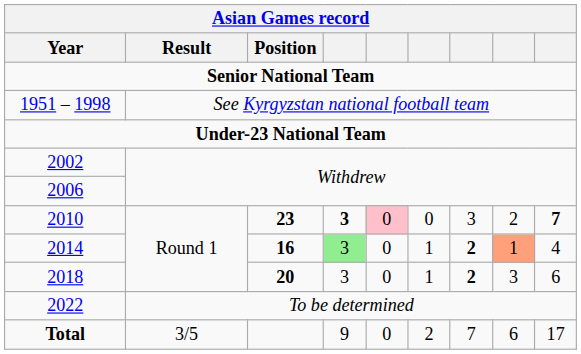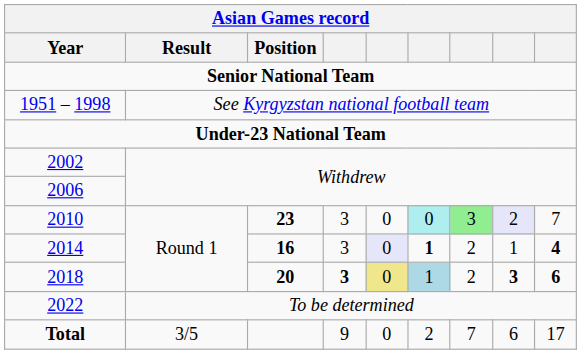(344, 219) bold -> (344, 219) normal
(387, 219) pink background -> (387, 219) no background
(429, 219) no background -> (429, 219) paleturquoise background
(471, 219) no background -> (471, 219) lightgreen background
(513, 219) no background -> (513, 219) lavender background
(556, 219) bold -> (556, 219) normal
(344, 248) lightgreen background -> (344, 248) no background
(387, 248) no background -> (387, 248) lavender background
(429, 248) normal -> (429, 248) bold
(471, 248) bold -> (471, 248) normal
(513, 248) lightsalmon background -> (513, 248) no background
(556, 248) normal -> (556, 248) bold
(344, 276) normal -> (344, 276) bold
(387, 276) no background -> (387, 276) khaki background
(429, 276) no background -> (429, 276) lightblue background
(471, 276) bold -> (471, 276) normal
(513, 276) normal -> (513, 276) bold
(556, 276) normal -> (556, 276) bold
